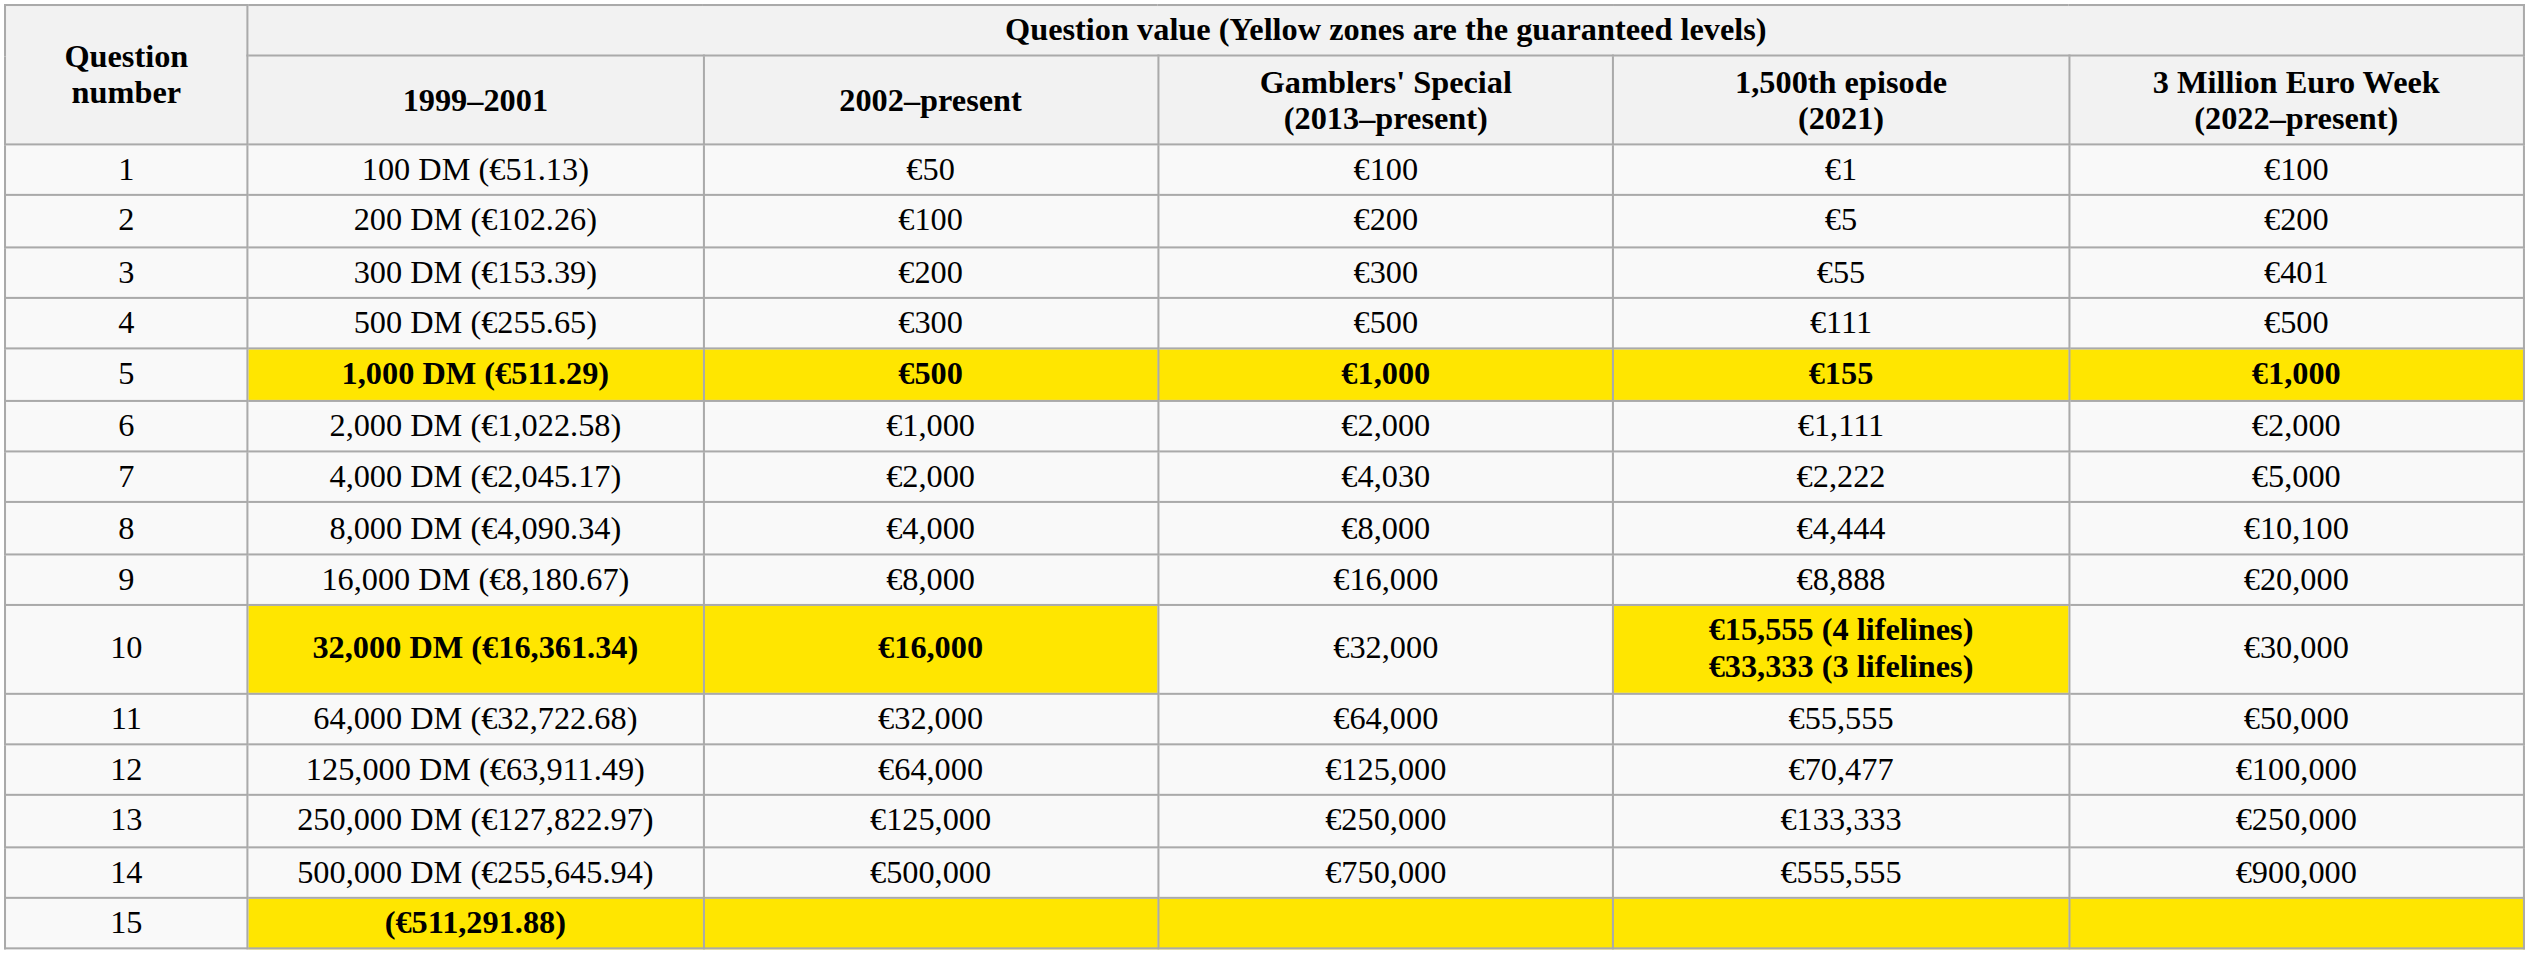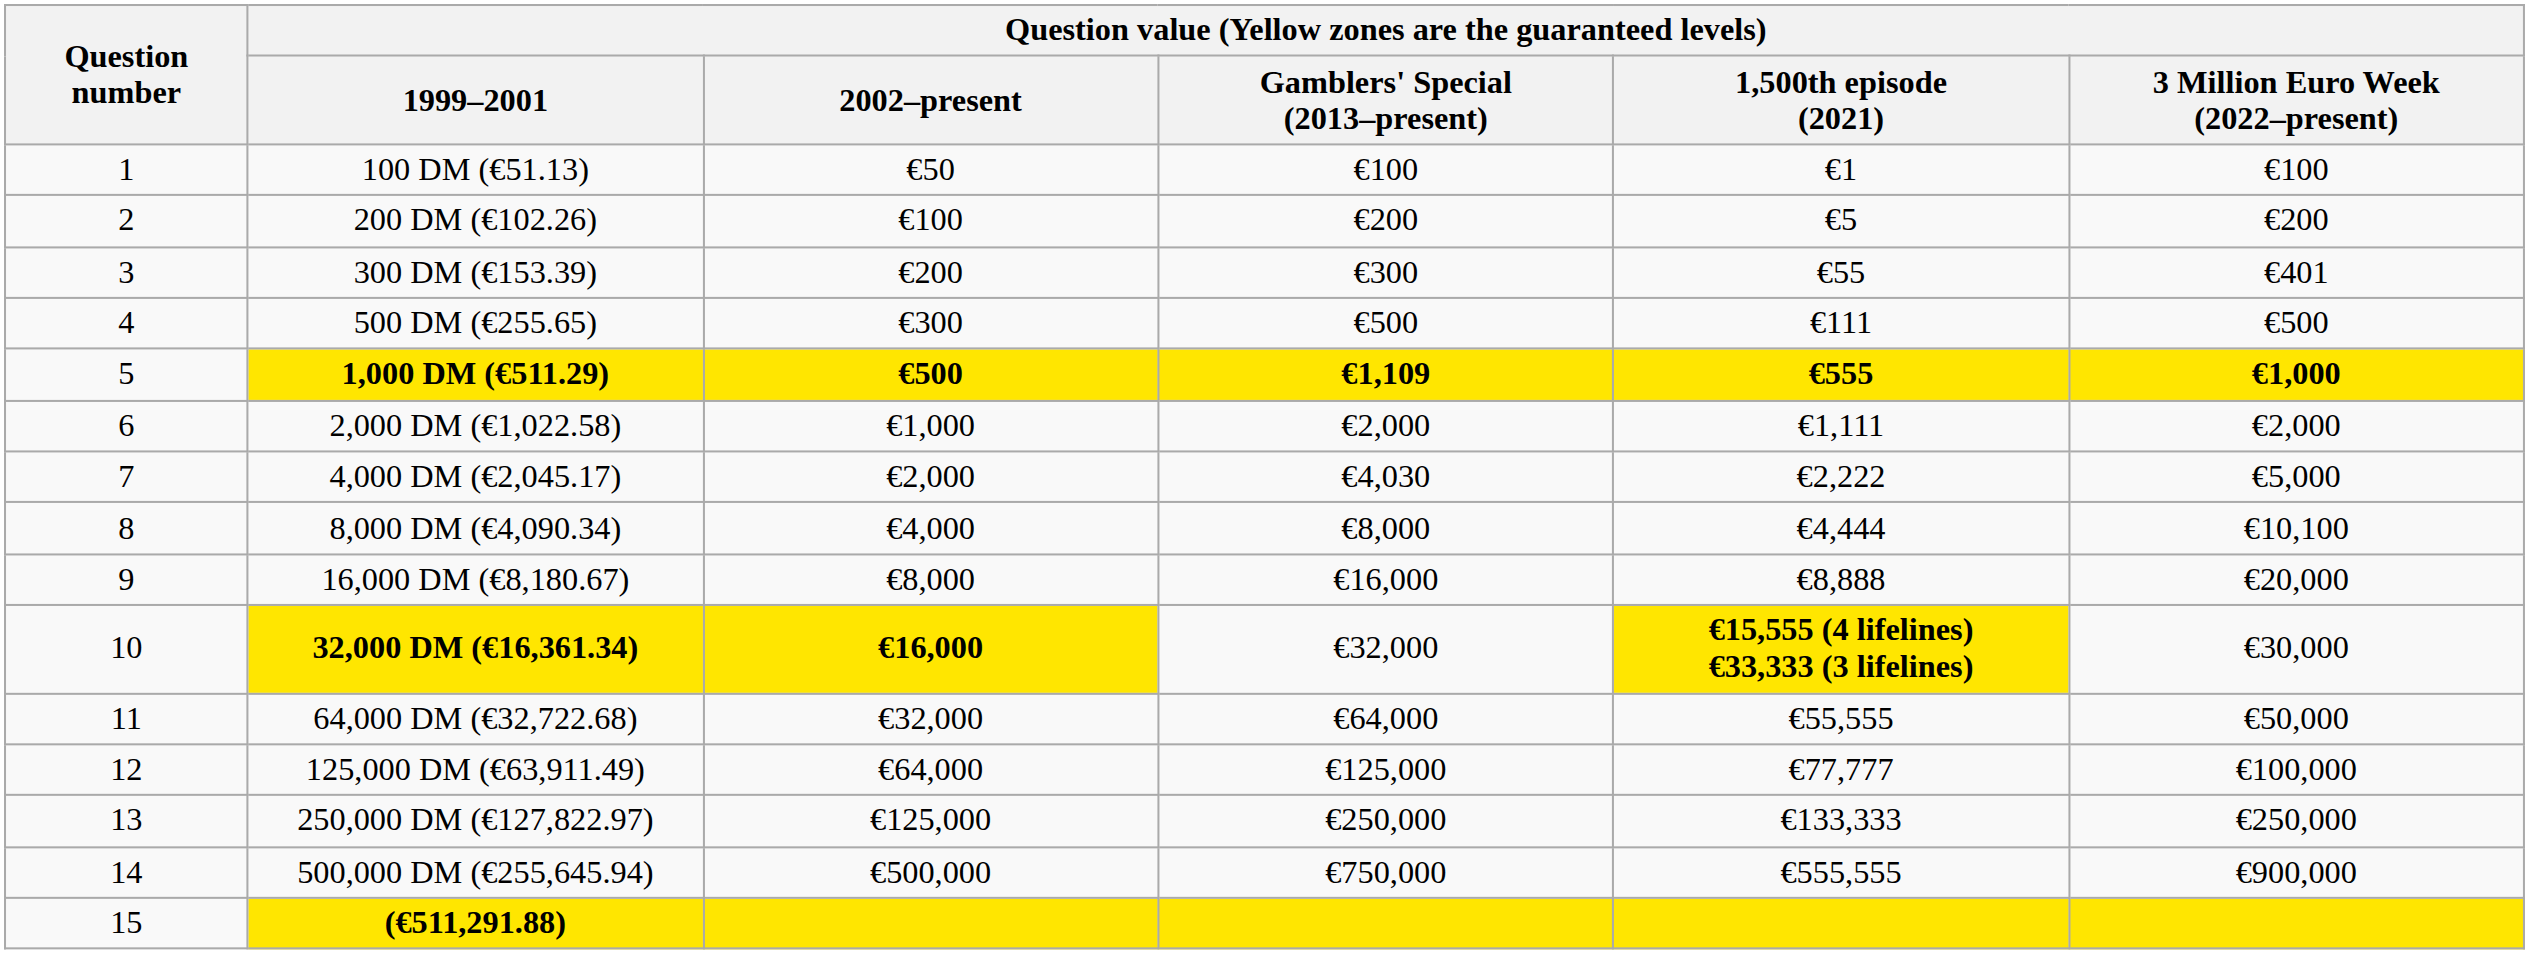(1386, 374) €1,000 -> (1386, 374) €1,109
(1841, 374) €155 -> (1841, 374) €555
(1841, 769) €70,477 -> (1841, 769) €77,777
